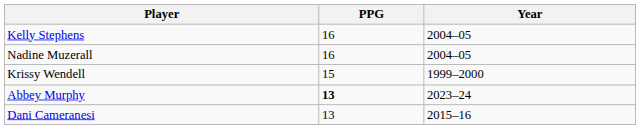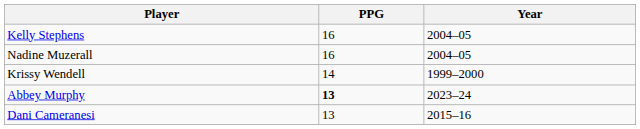(328, 74) 15 -> (328, 74) 14
